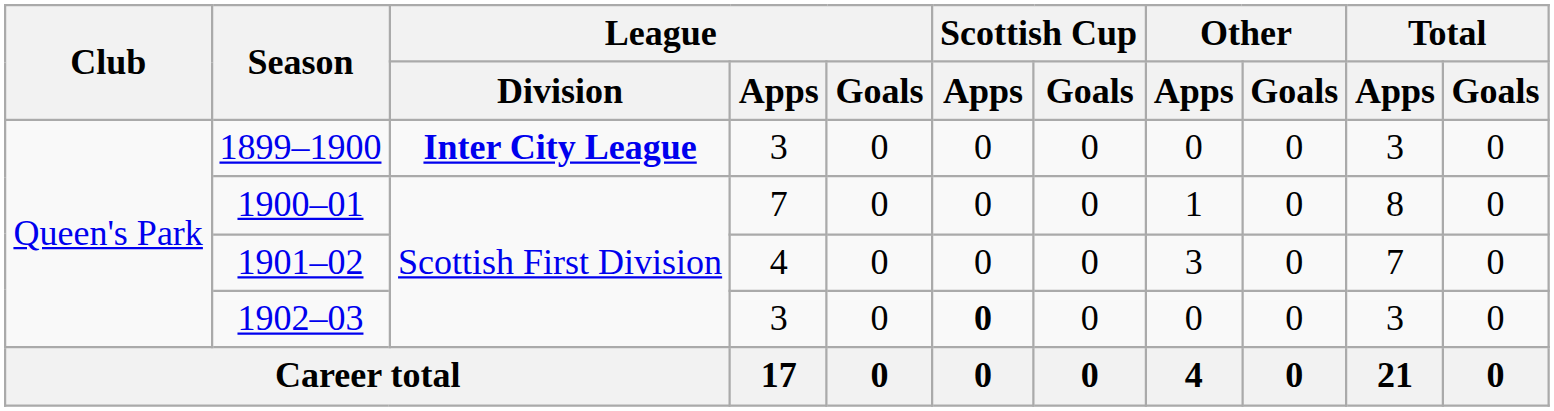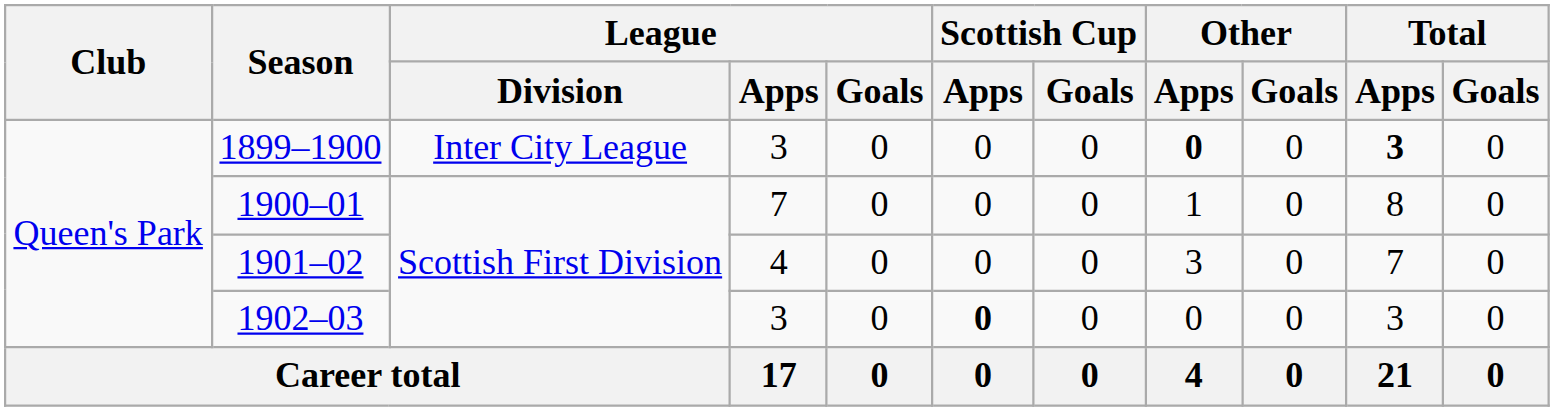(560, 147) bold -> (560, 147) normal
(1194, 147) normal -> (1194, 147) bold
(1395, 147) normal -> (1395, 147) bold
